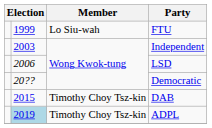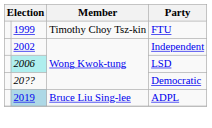(74, 30) Lo Siu-wah -> (98, 30) Timothy Choy Tsz-kin
(24, 47) 2003 -> (24, 47) 2002
(24, 64) no background -> (24, 64) paleturquoise background
- row: (162, 98)
(98, 115) Timothy Choy Tsz-kin -> (90, 98) Bruce Liu Sing-lee
